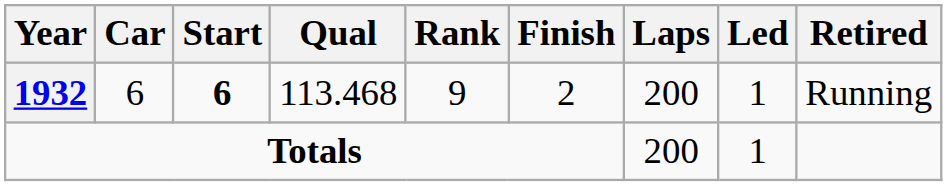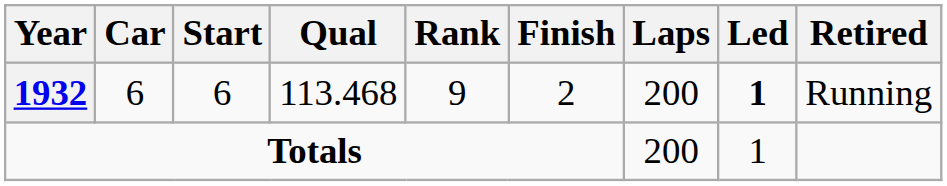(222, 92) bold -> (222, 92) normal
(758, 92) normal -> (758, 92) bold
